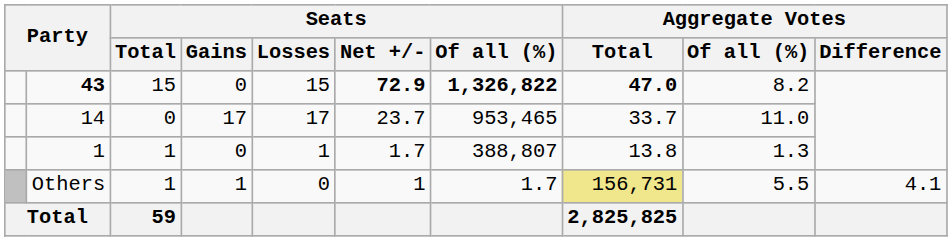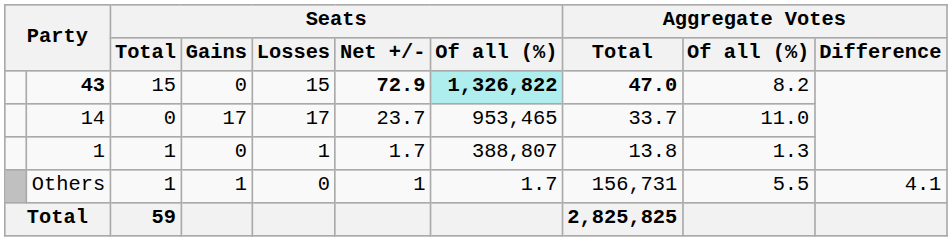(502, 87) no background -> (502, 87) paleturquoise background
(635, 186) khaki background -> (635, 186) no background
